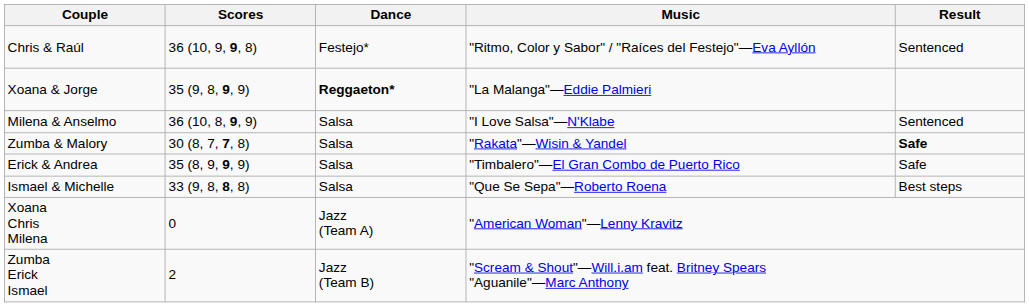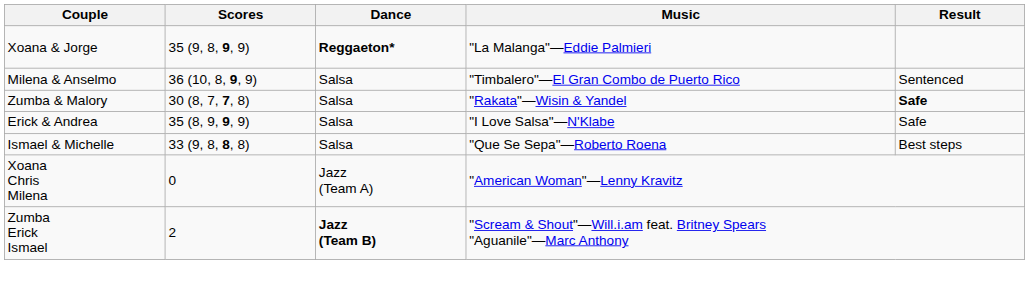- row: (46, 47)
(542, 121) "I Love Salsa"—N'Klabe -> (605, 79) "Timbalero"—El Gran Combo de Puerto Rico
(605, 164) "Timbalero"—El Gran Combo de Puerto Rico -> (542, 122) "I Love Salsa"—N'Klabe
(346, 275) normal -> (347, 233) bold
